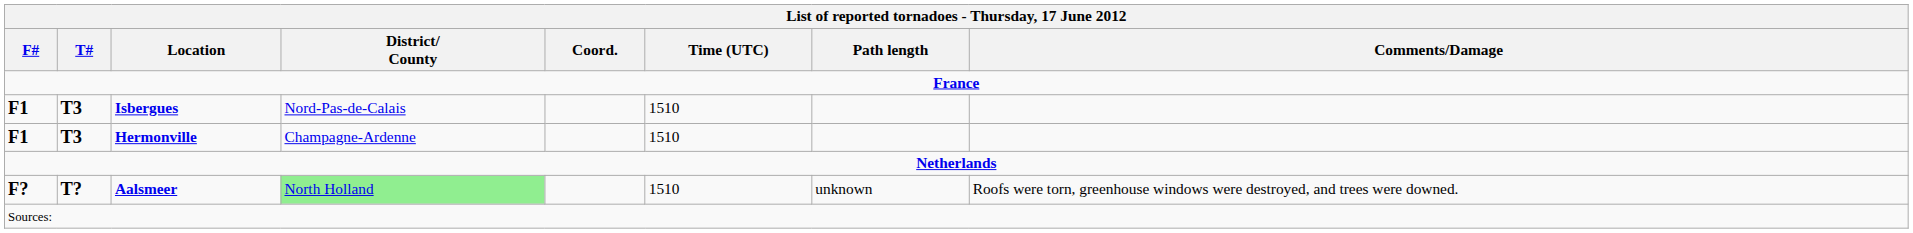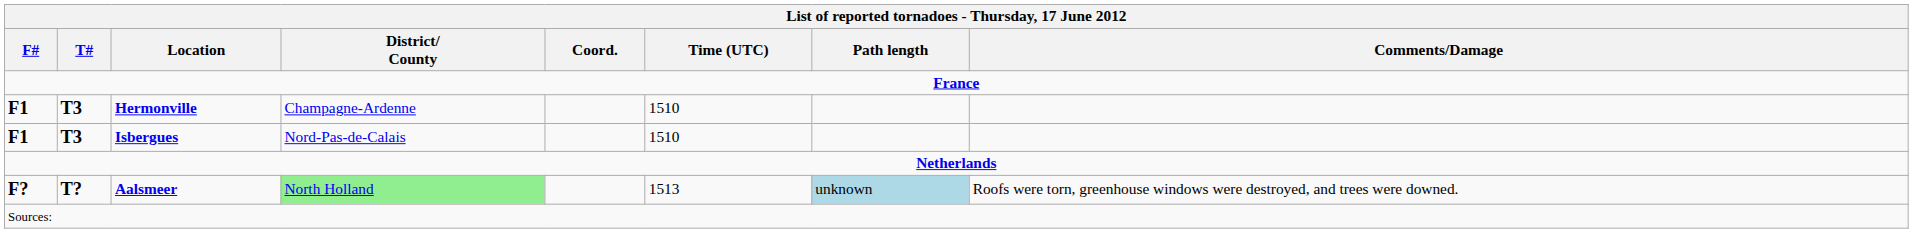rows swapped: (147, 108) <-> (156, 137)
(664, 189) 1510 -> (664, 189) 1513
(844, 189) no background -> (844, 189) lightblue background
